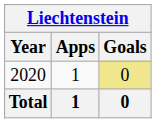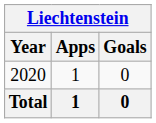(125, 74) khaki background -> (125, 74) no background
